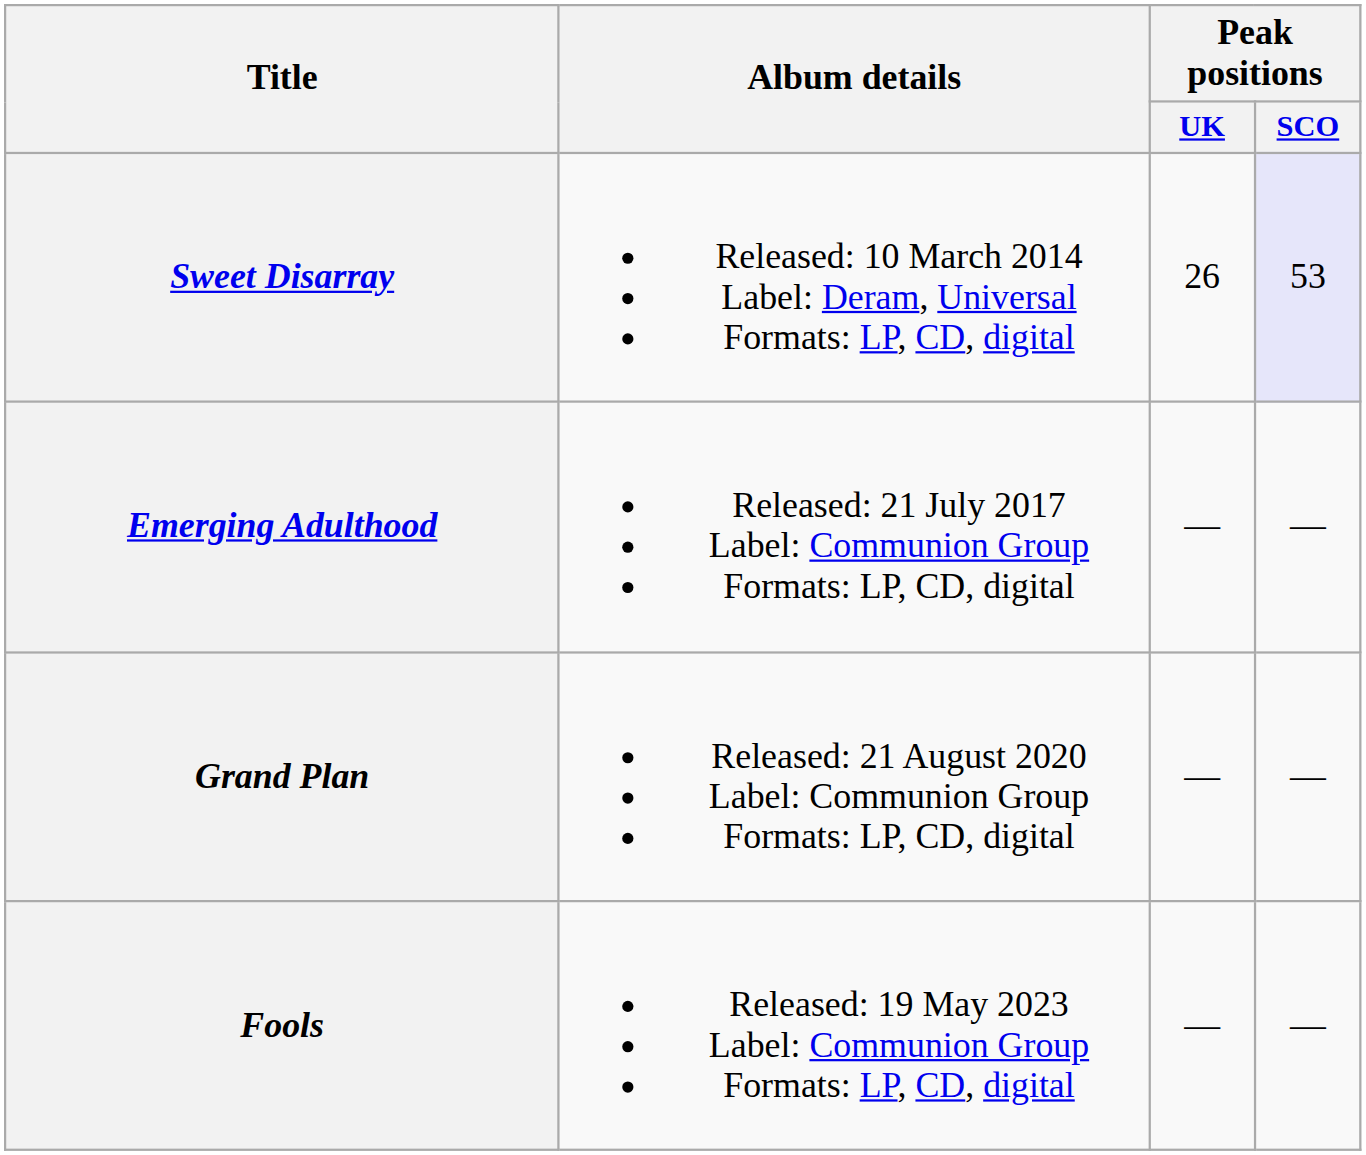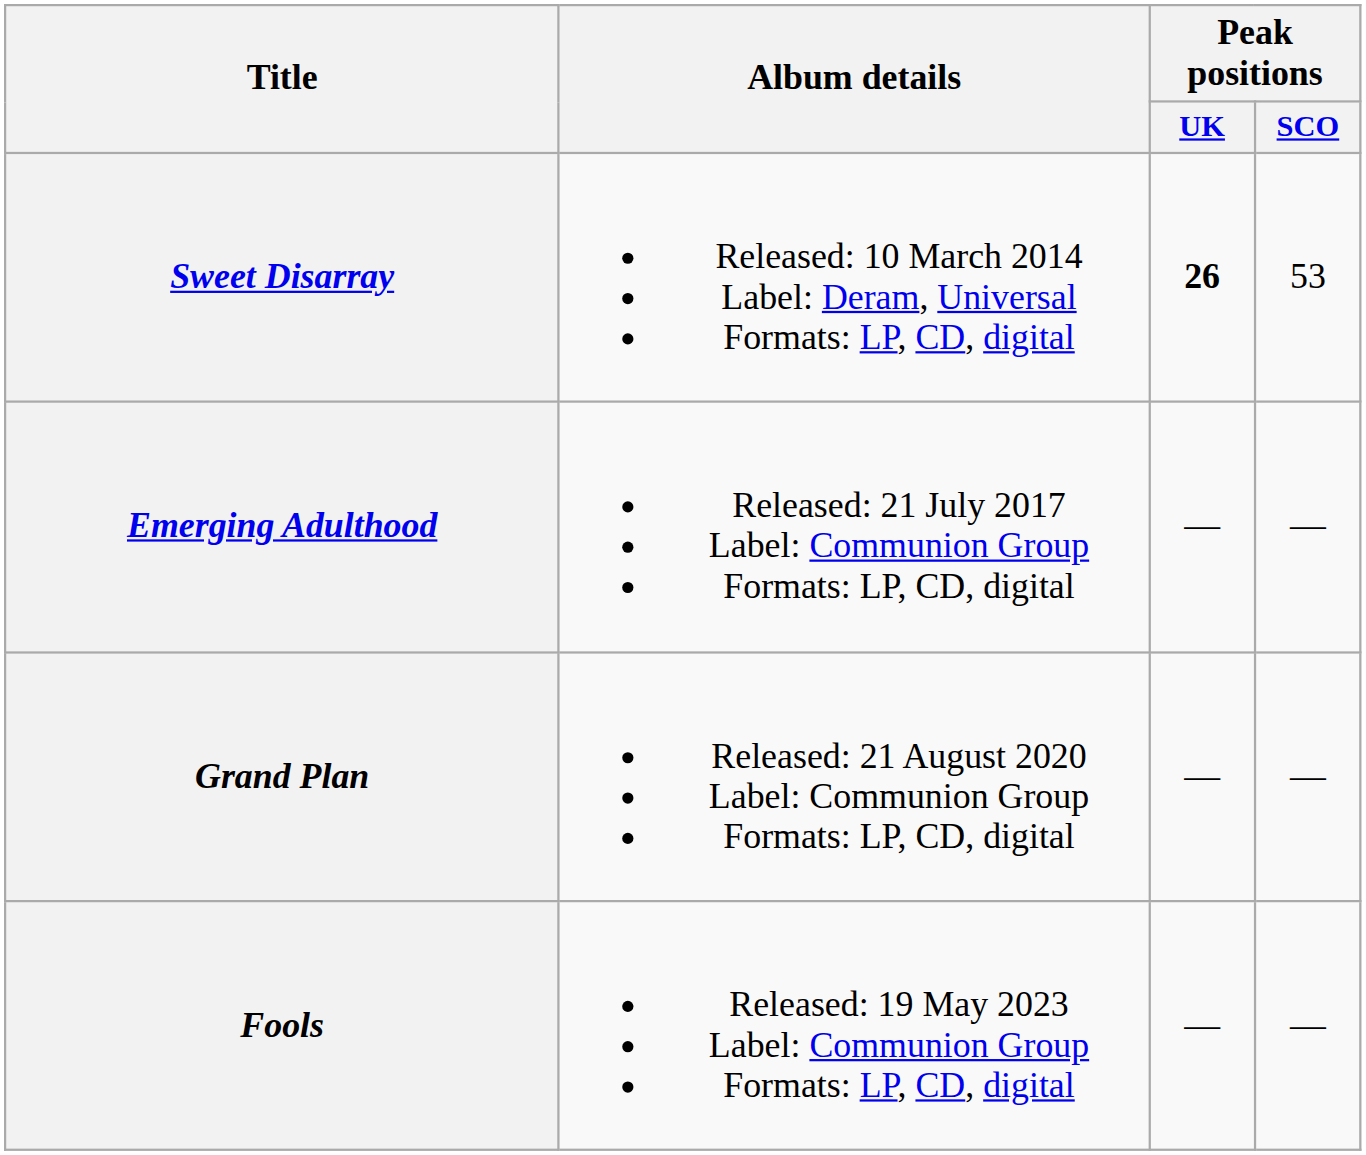(1202, 276) normal -> (1202, 276) bold
(1308, 276) lavender background -> (1308, 276) no background
